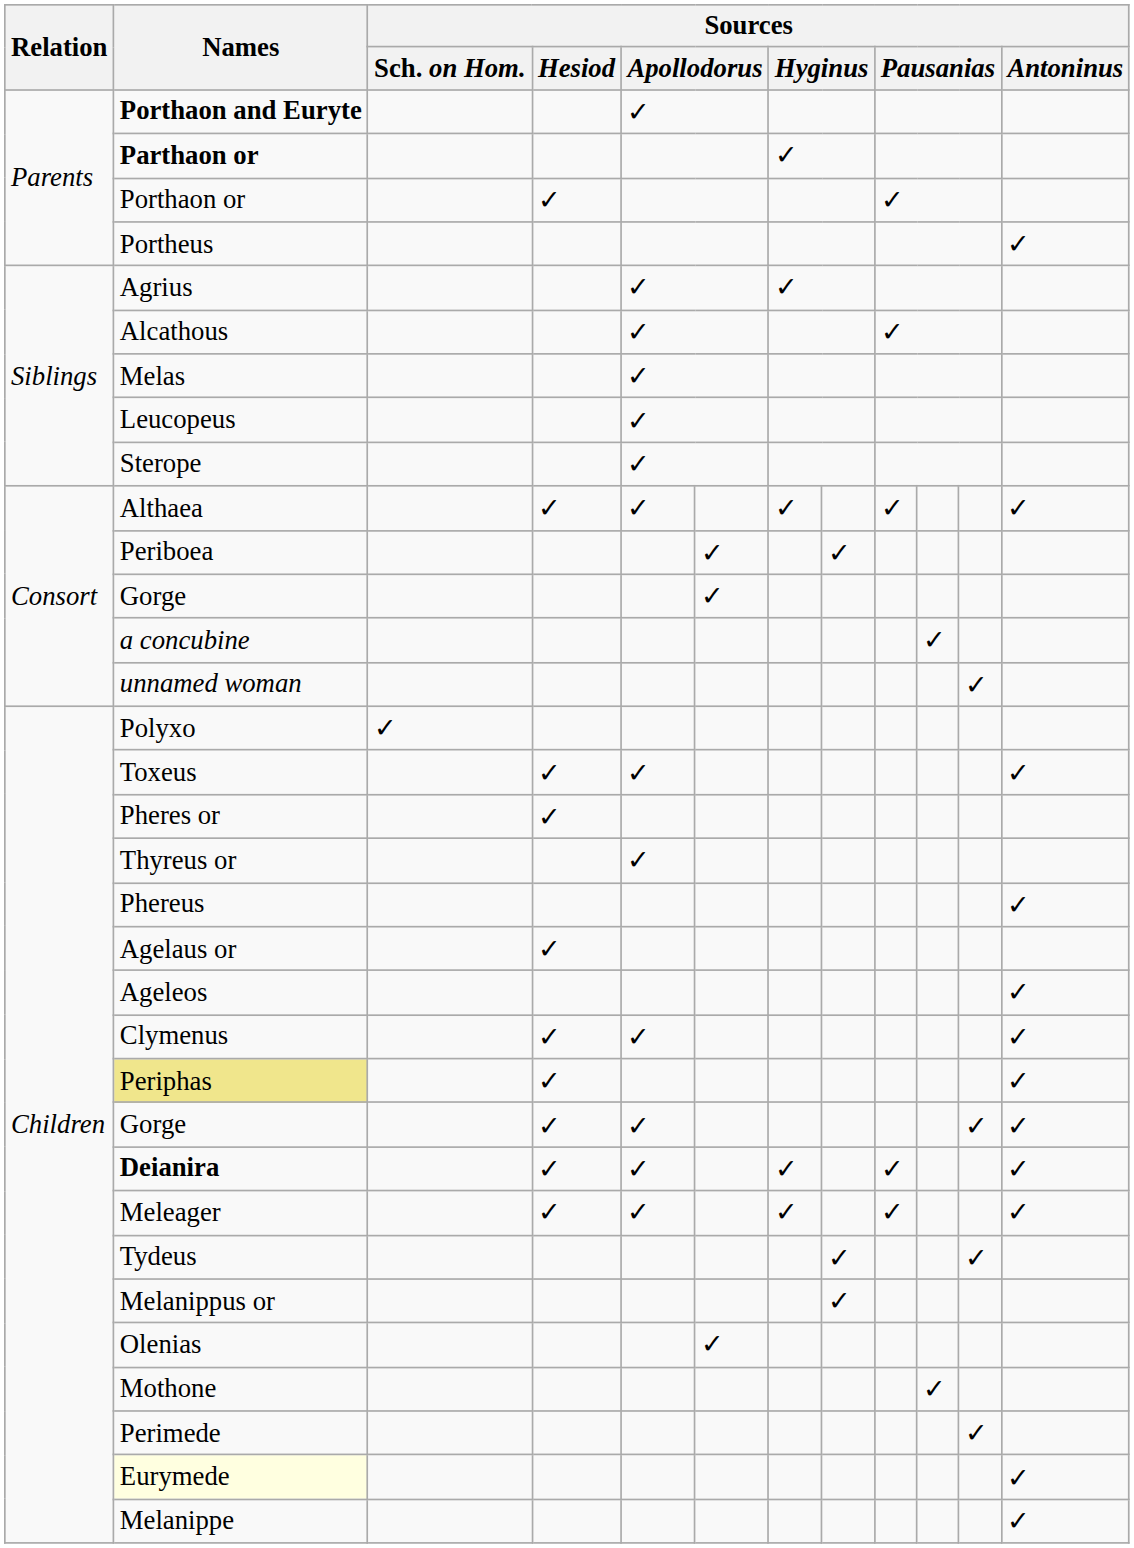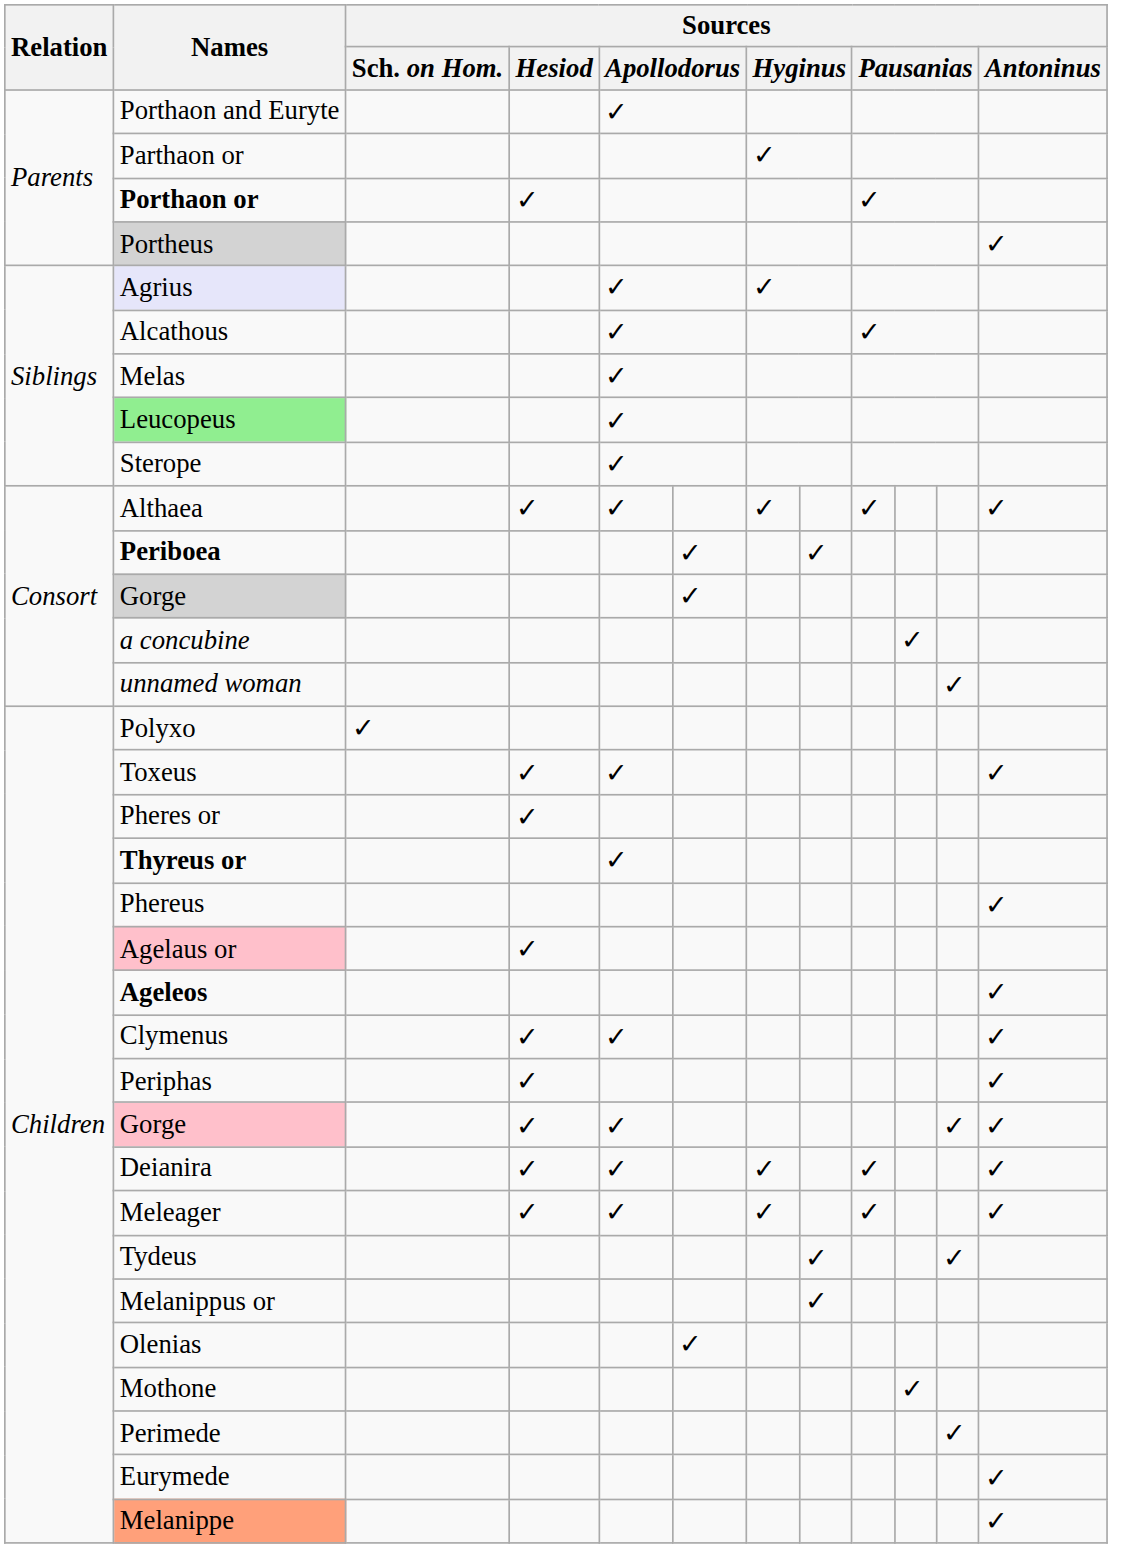(241, 111) bold -> (230, 111) normal
(189, 155) bold -> (182, 155) normal
(183, 199) normal -> (189, 199) bold
(167, 243) no background -> (167, 243) lightgrey background
(156, 287) no background -> (156, 287) lavender background
(178, 419) no background -> (178, 419) lightgreen background
(167, 551) normal -> (170, 551) bold
(153, 595) no background -> (153, 595) lightgrey background
(178, 860) normal -> (183, 860) bold
(178, 948) no background -> (178, 948) pink background
(164, 992) normal -> (164, 992) bold
(166, 1080) khaki background -> (166, 1080) no background
(153, 1124) no background -> (153, 1124) pink background
(170, 1168) bold -> (166, 1168) normal
(175, 1476) lightyellow background -> (175, 1476) no background
(177, 1520) no background -> (177, 1520) lightsalmon background
